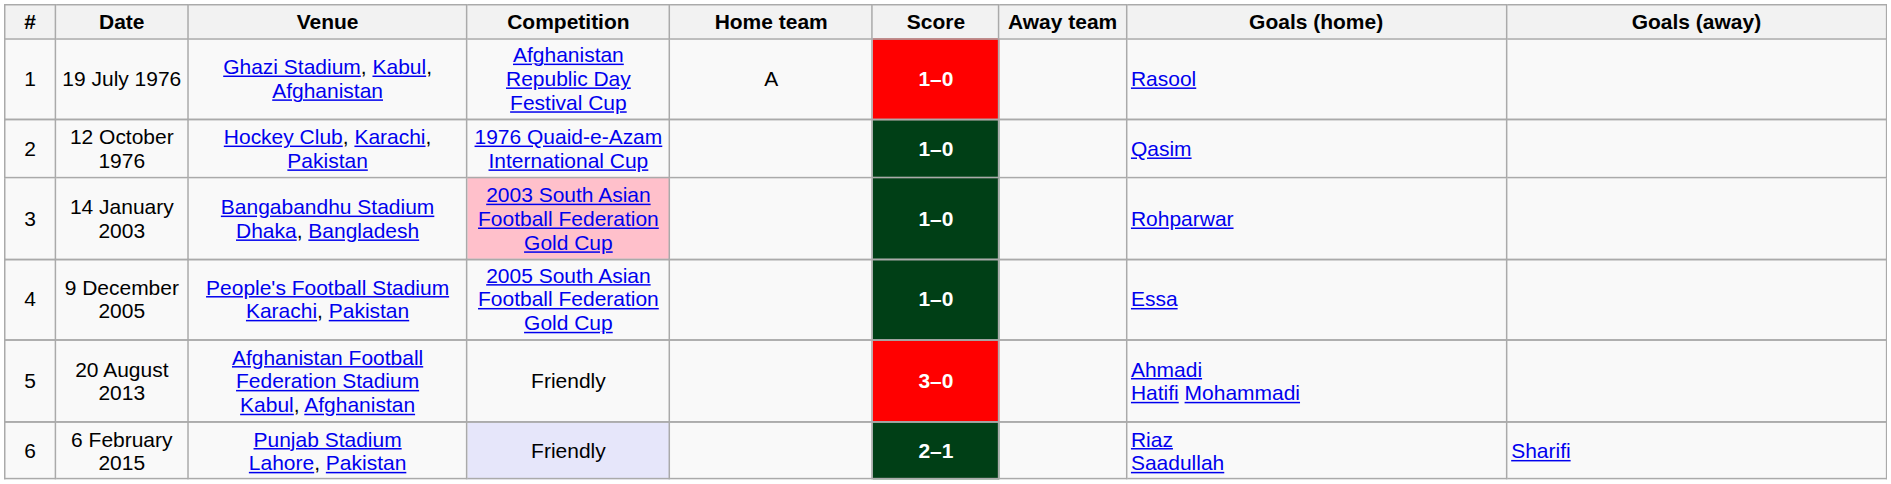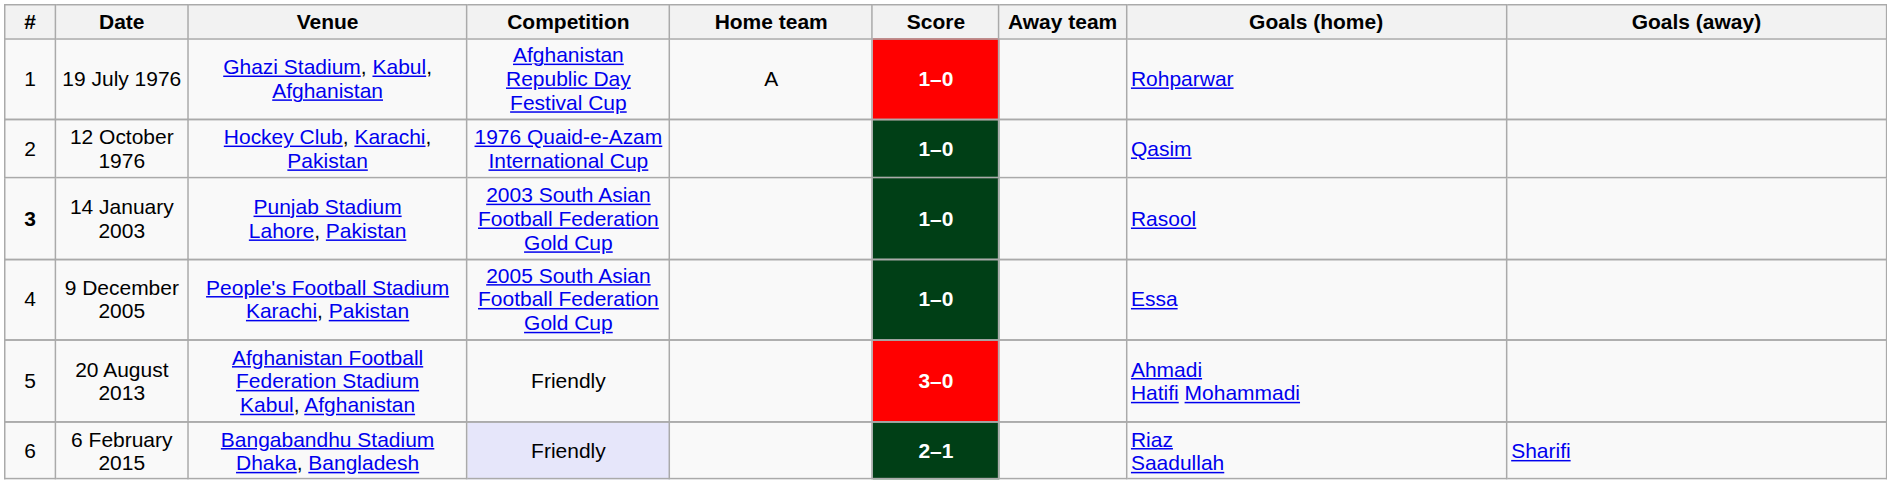(1164, 79) Rasool -> (1182, 79) Rohparwar
(30, 218) normal -> (30, 218) bold
(328, 218) Bangabandhu Stadium Dhaka, Bangladesh -> (328, 218) Punjab Stadium Lahore, Pakistan
(568, 218) pink background -> (568, 218) no background
(1182, 218) Rohparwar -> (1164, 218) Rasool
(328, 450) Punjab Stadium Lahore, Pakistan -> (328, 450) Bangabandhu Stadium Dhaka, Bangladesh
